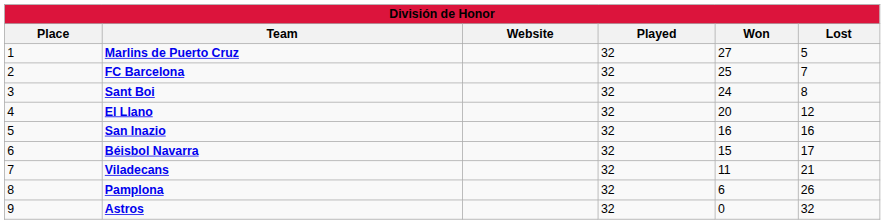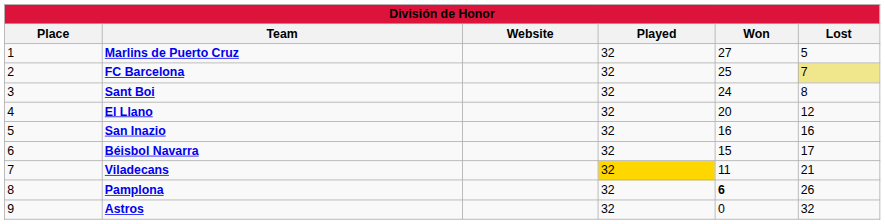(804, 72) no background -> (804, 72) khaki background
(608, 170) no background -> (608, 170) gold background
(721, 190) normal -> (721, 190) bold
